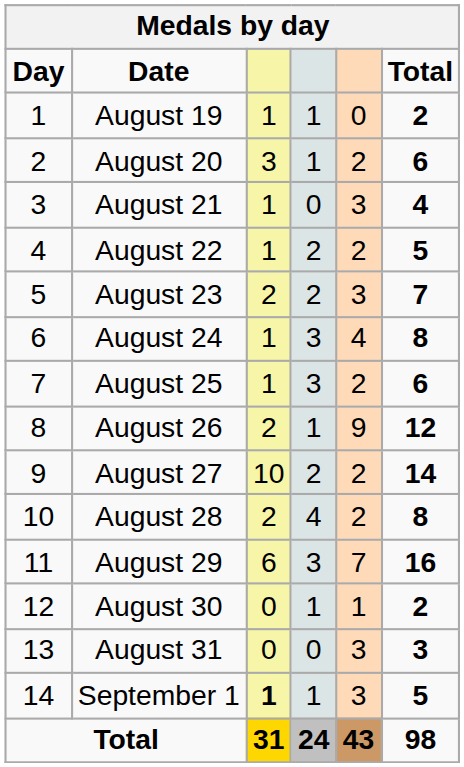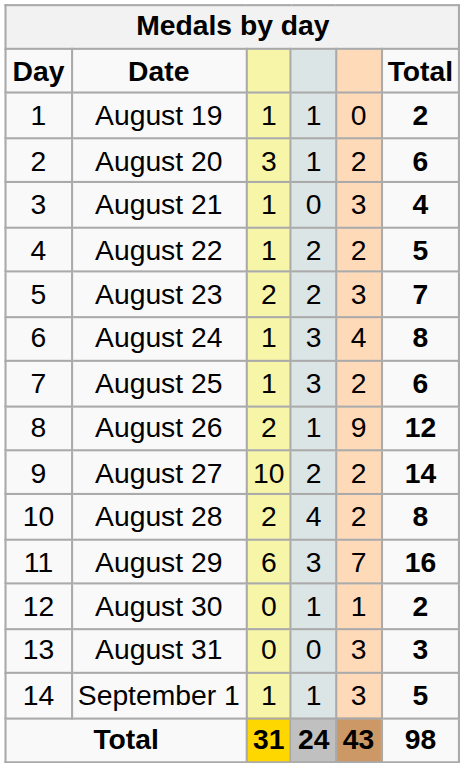(269, 695) bold -> (269, 695) normal
